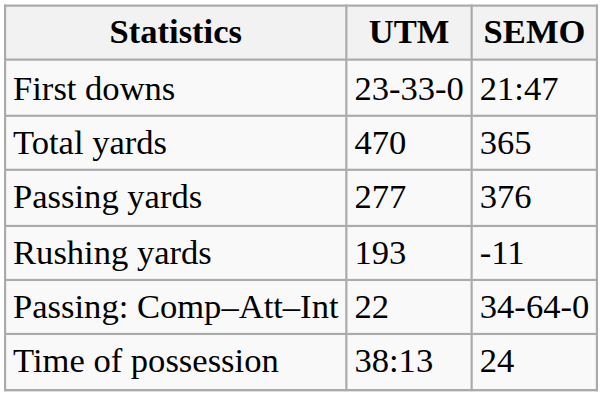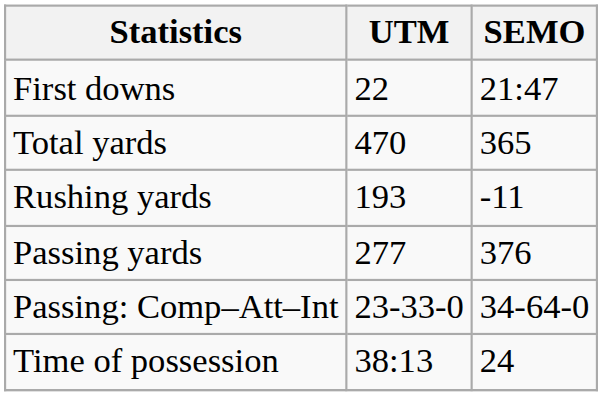(409, 87) 23-33-0 -> (372, 87) 22
rows swapped: (112, 251) <-> (108, 196)
(372, 306) 22 -> (409, 306) 23-33-0
